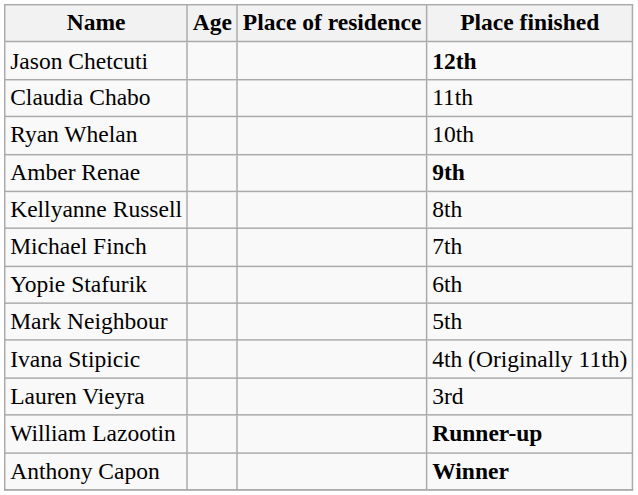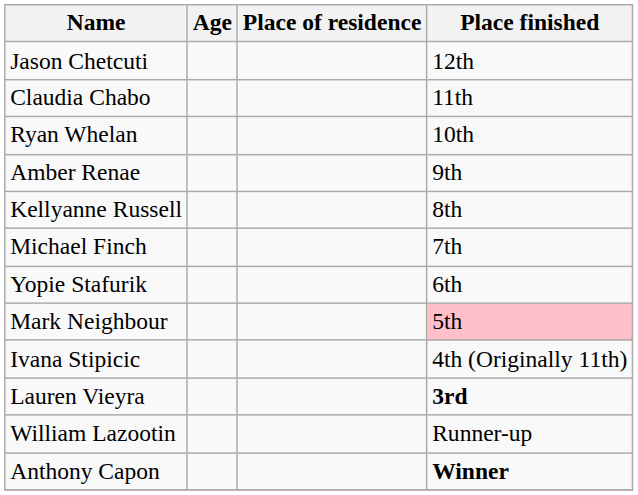(454, 60) bold -> (453, 60) normal
(449, 172) bold -> (447, 172) normal
(447, 321) no background -> (447, 321) pink background
(448, 396) normal -> (450, 396) bold
(487, 433) bold -> (482, 433) normal
